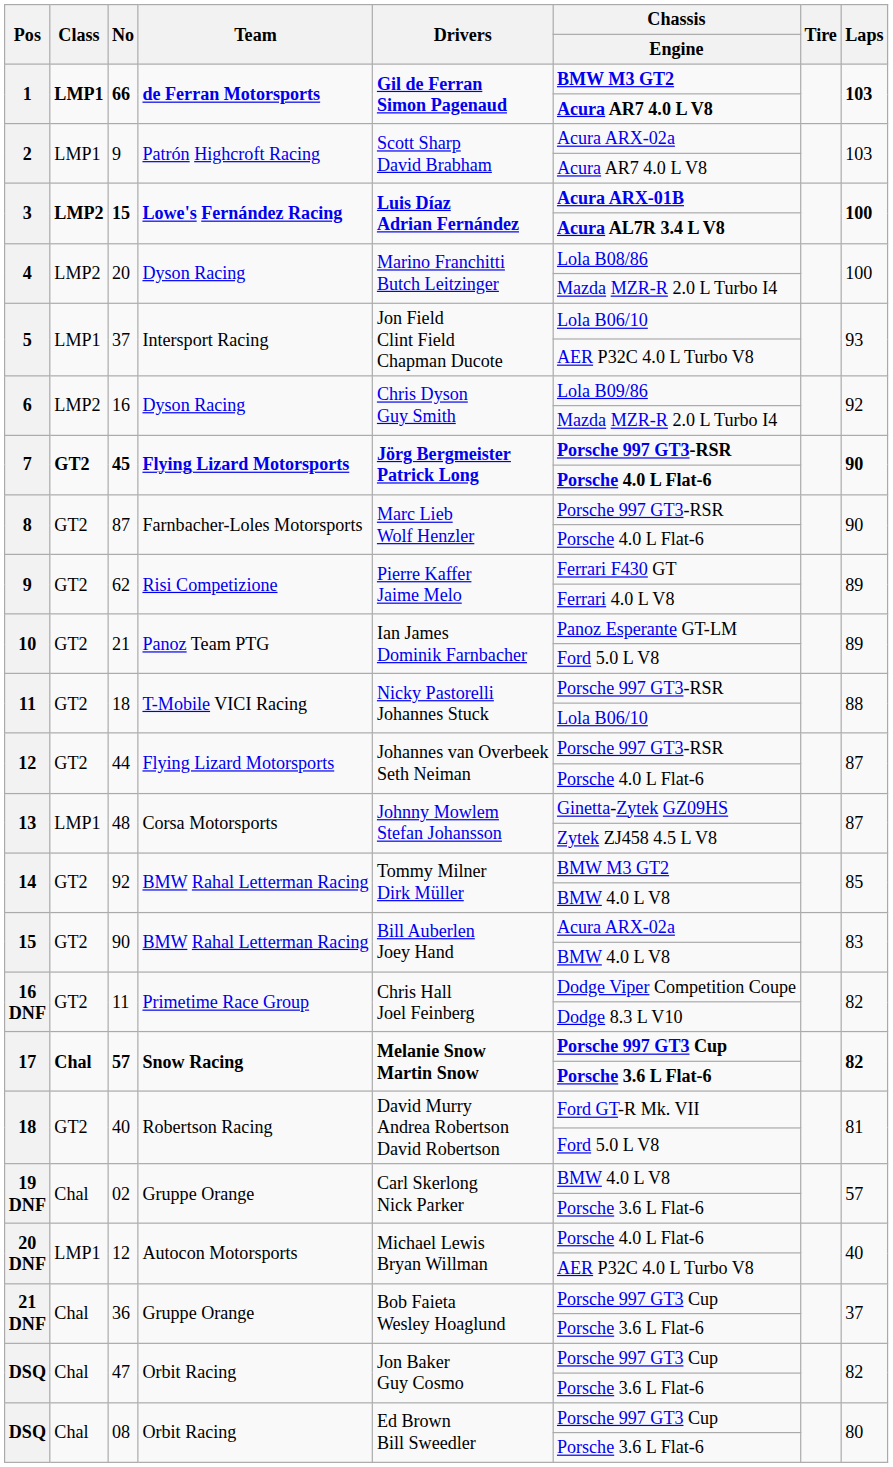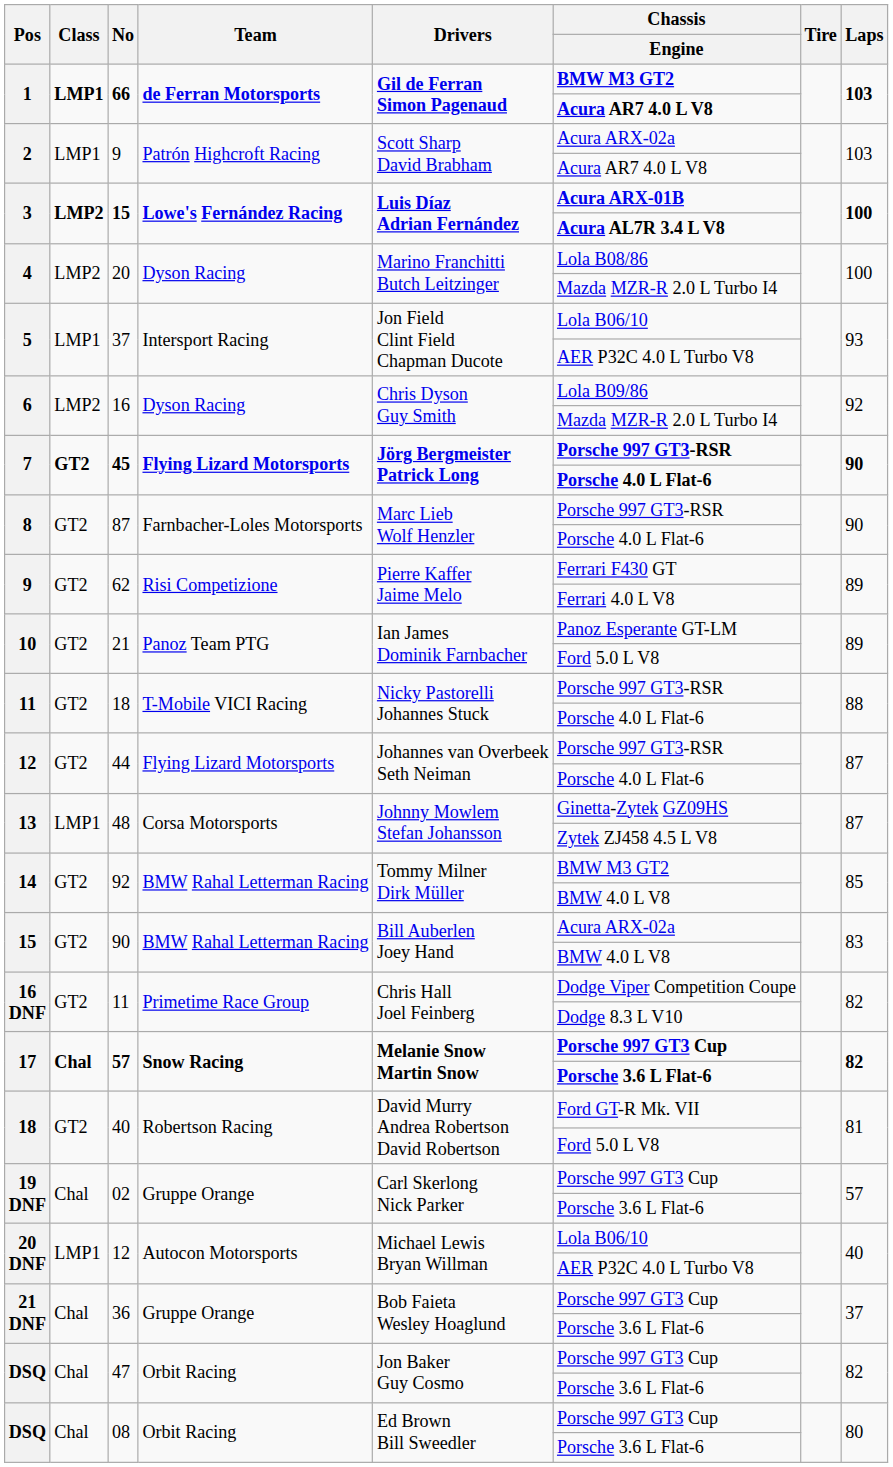(602, 718) Lola B06/10 -> (630, 718) Porsche 4.0 L Flat-6
(614, 1178) BMW 4.0 L V8 -> (638, 1178) Porsche 997 GT3 Cup
(630, 1238) Porsche 4.0 L Flat-6 -> (602, 1238) Lola B06/10
